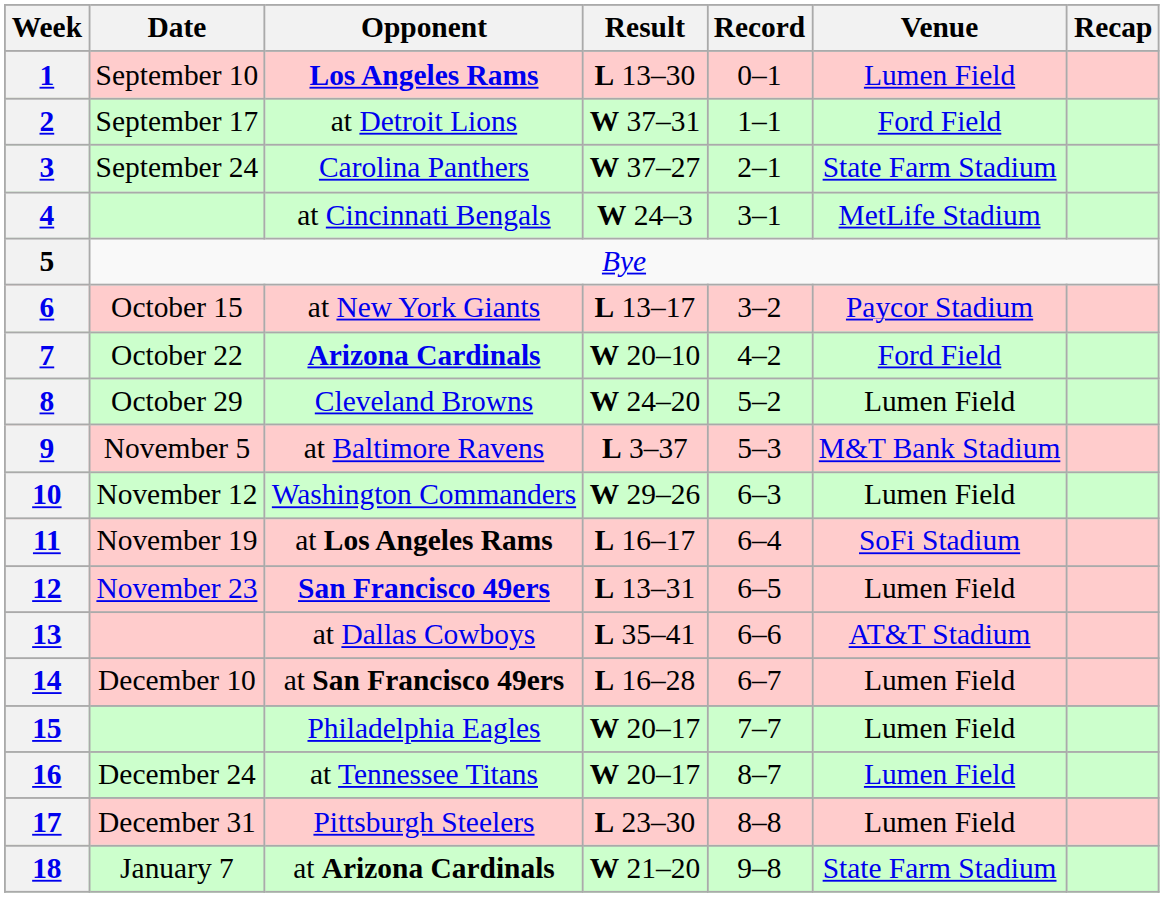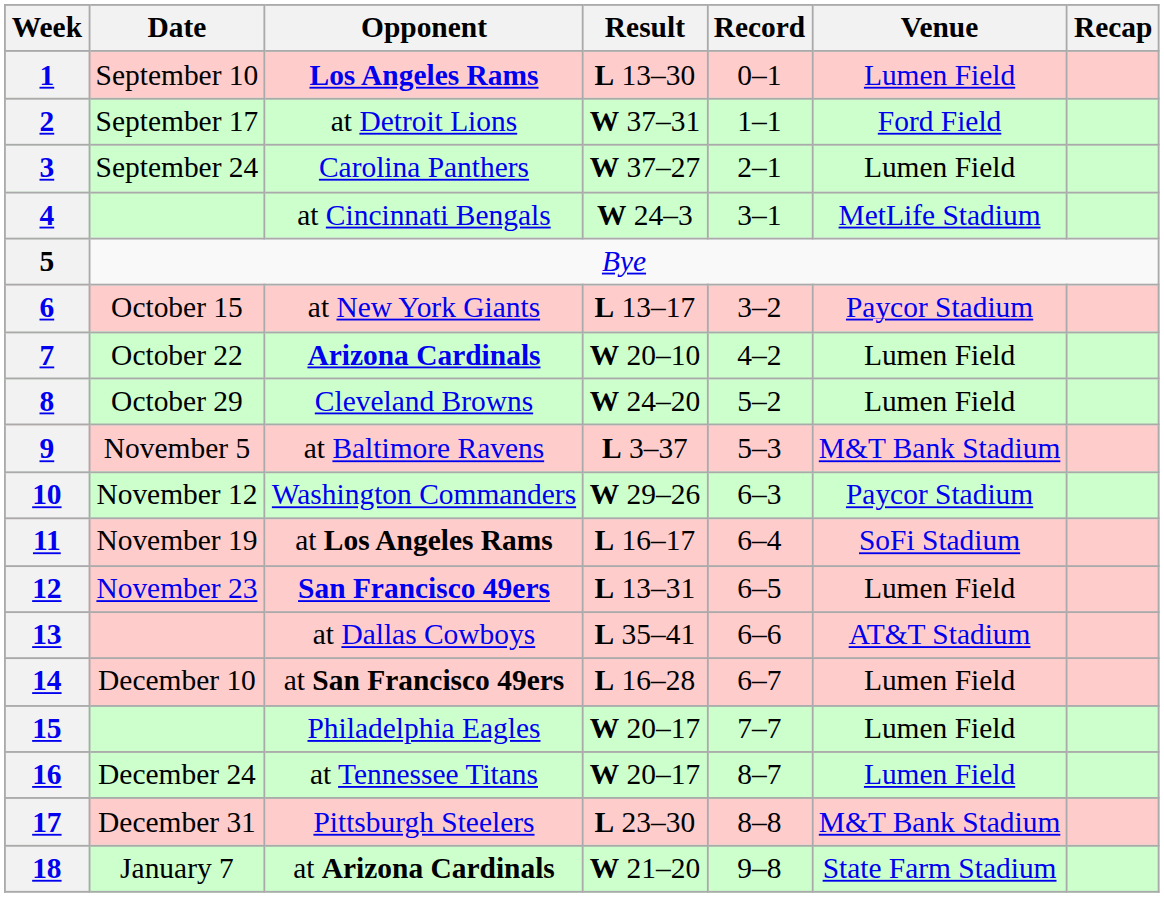(940, 167) State Farm Stadium -> (940, 167) Lumen Field
(940, 354) Ford Field -> (940, 354) Lumen Field
(940, 494) Lumen Field -> (940, 494) Paycor Stadium
(940, 821) Lumen Field -> (940, 821) M&T Bank Stadium
